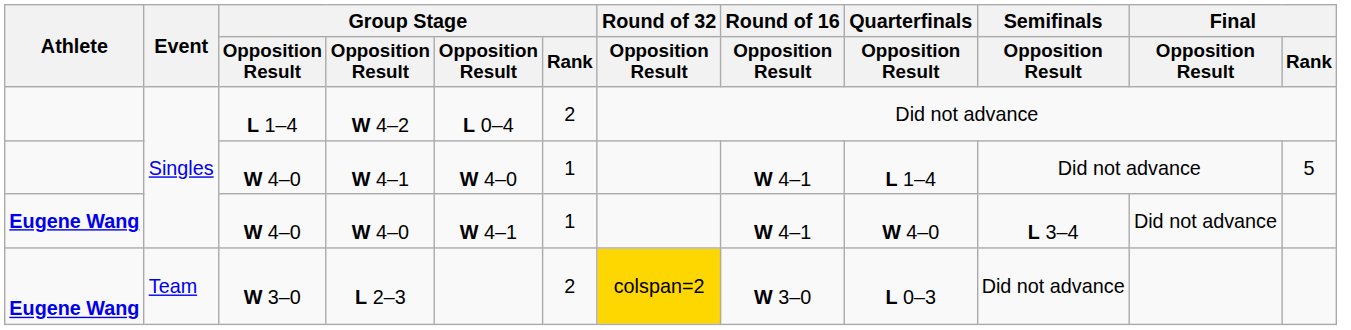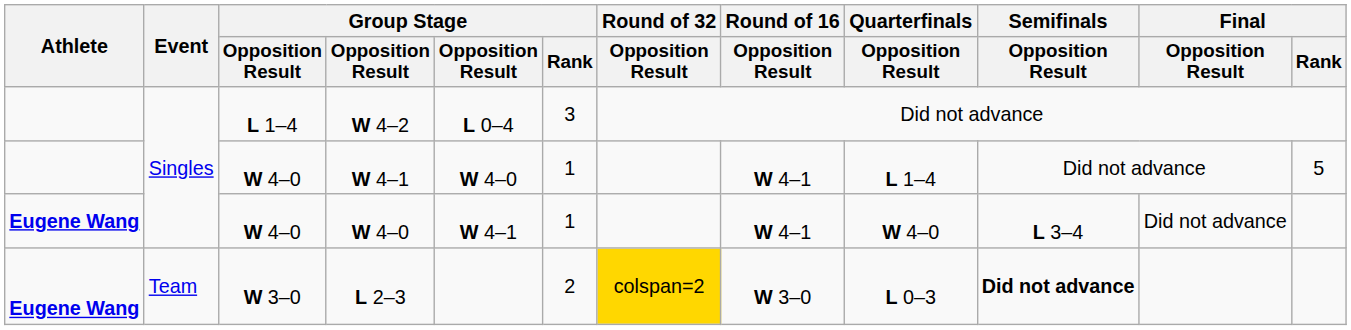(570, 114) 2 -> (570, 114) 3
(1053, 286) normal -> (1058, 286) bold
